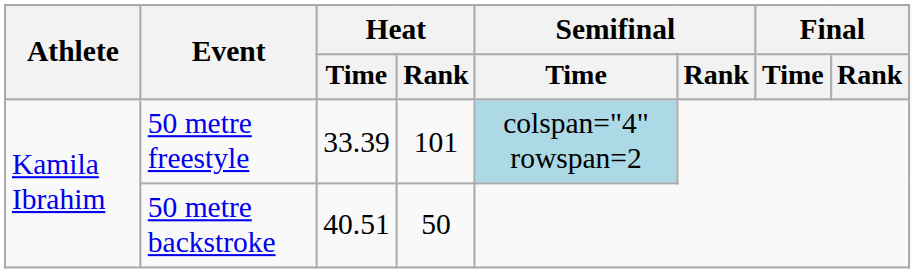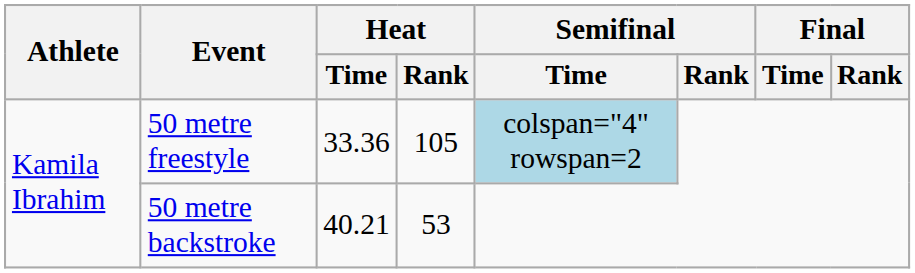(356, 141) 33.39 -> (356, 141) 33.36
(436, 141) 101 -> (436, 141) 105
(356, 224) 40.51 -> (356, 224) 40.21
(436, 224) 50 -> (436, 224) 53
